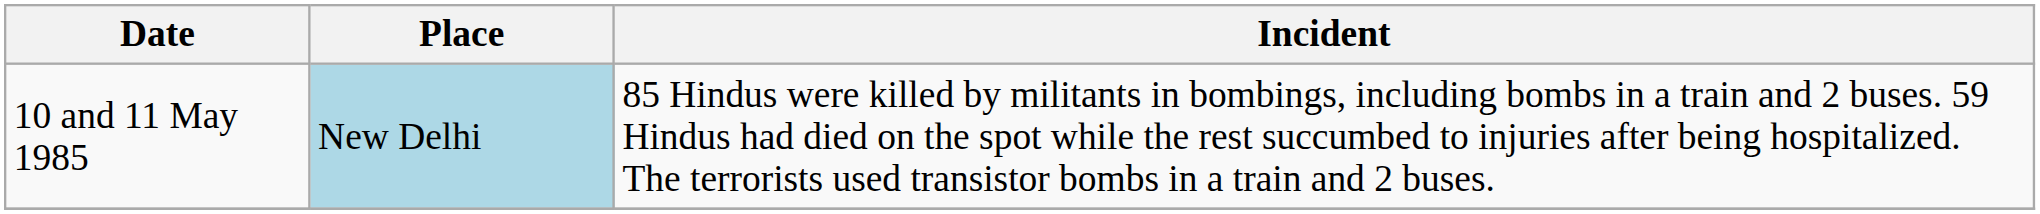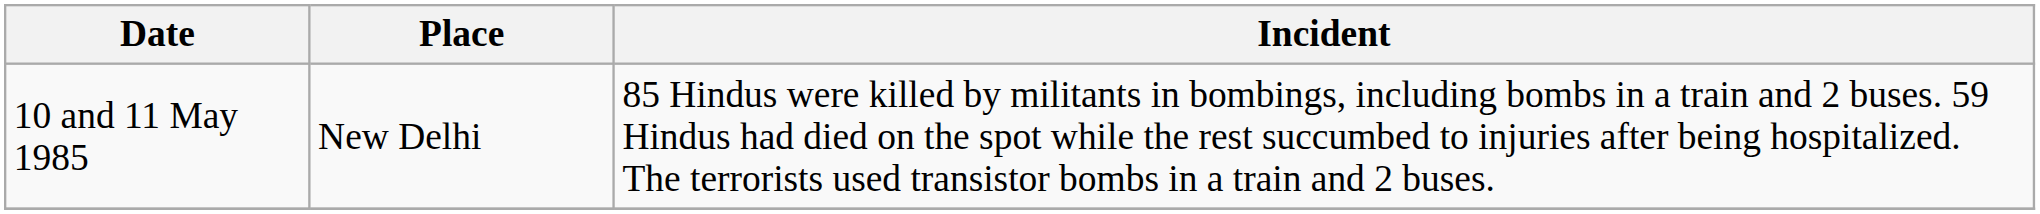(400, 135) lightblue background -> (400, 135) no background
